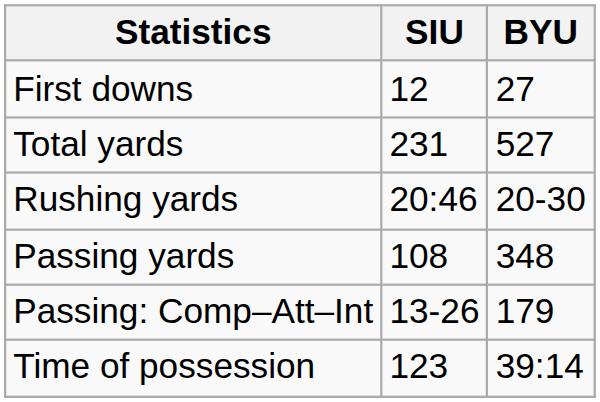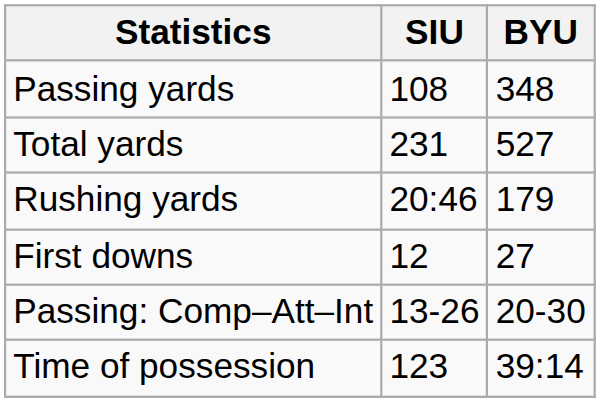rows swapped: (103, 88) <-> (124, 255)
(541, 200) 20-30 -> (525, 200) 179
(525, 311) 179 -> (541, 311) 20-30
